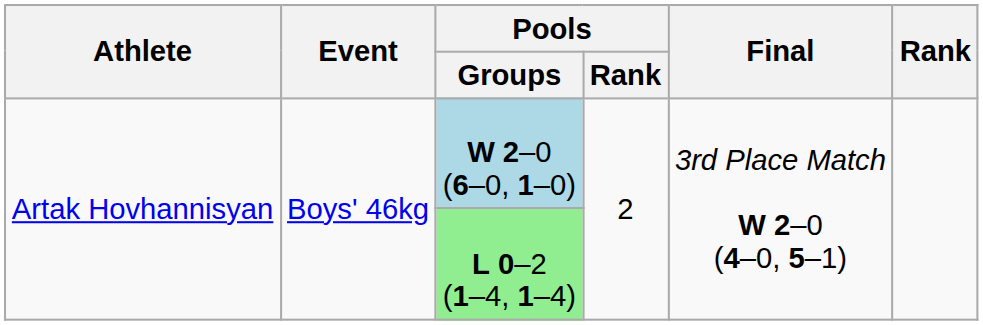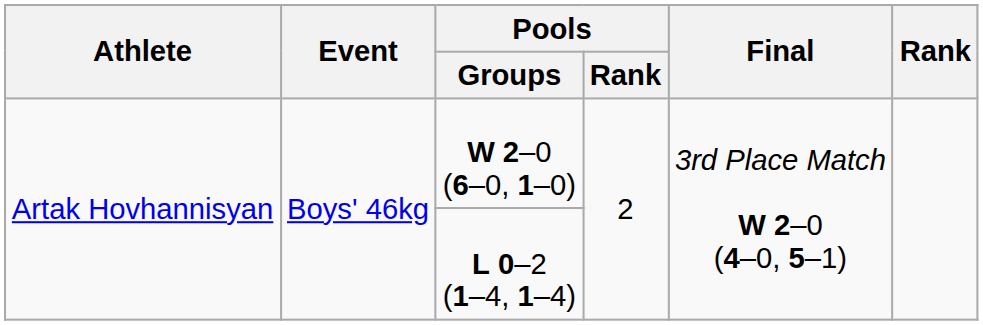(509, 170) lightblue background -> (509, 170) no background
(509, 281) lightgreen background -> (509, 281) no background
